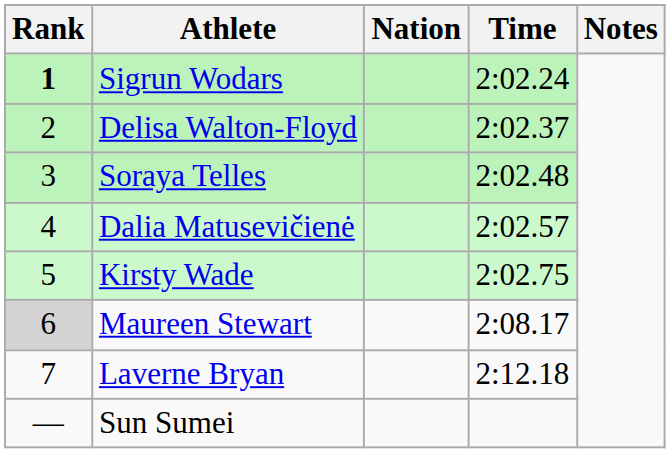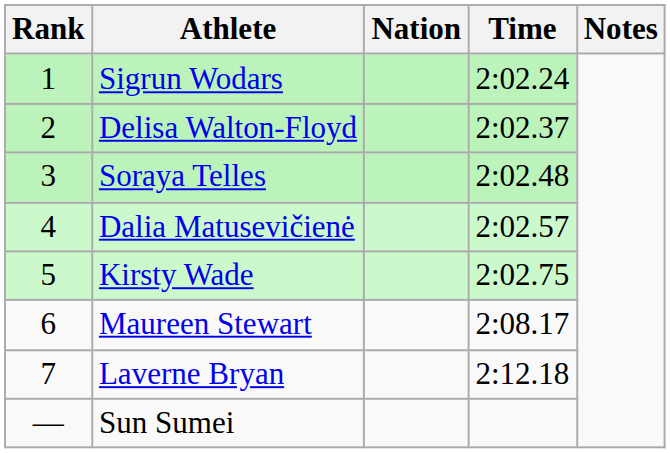(48, 78) bold -> (48, 78) normal
(48, 324) lightgrey background -> (48, 324) no background
